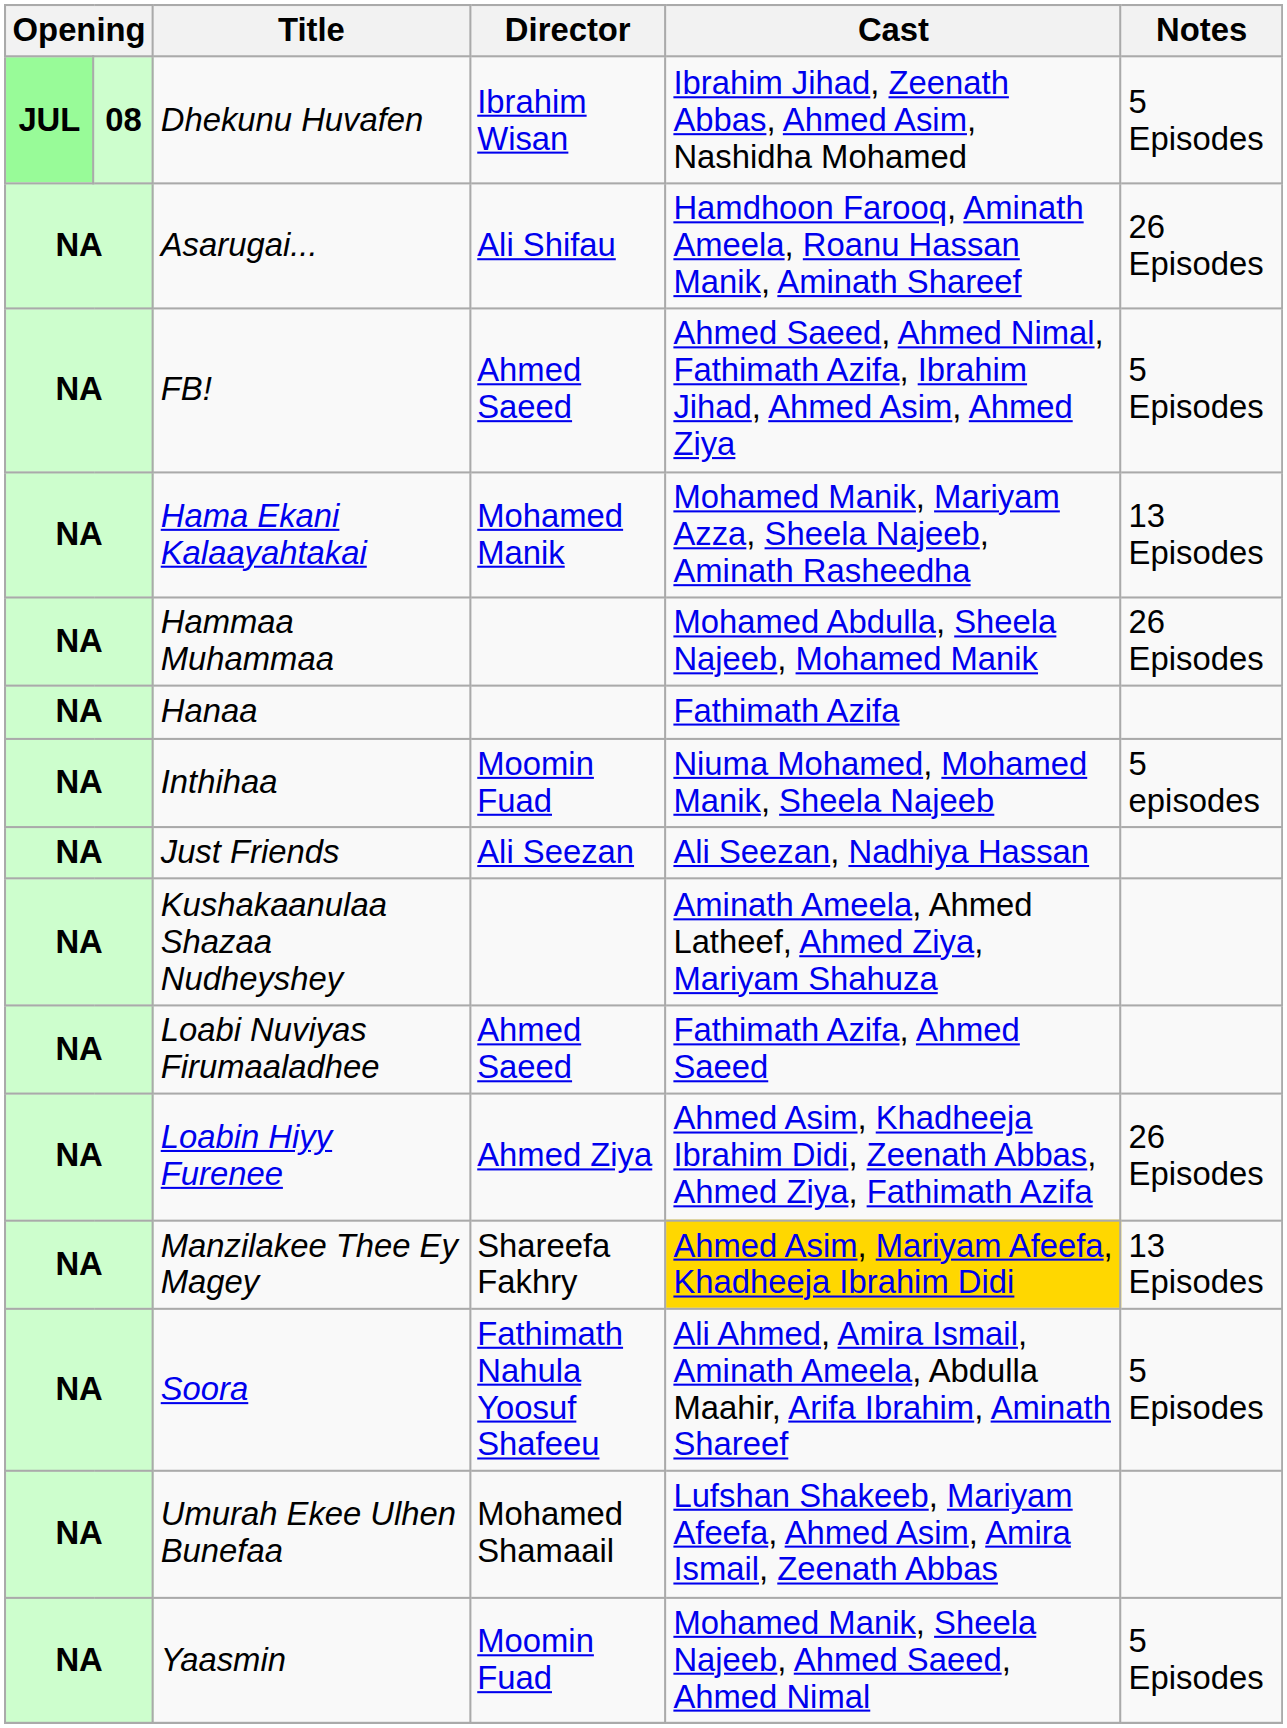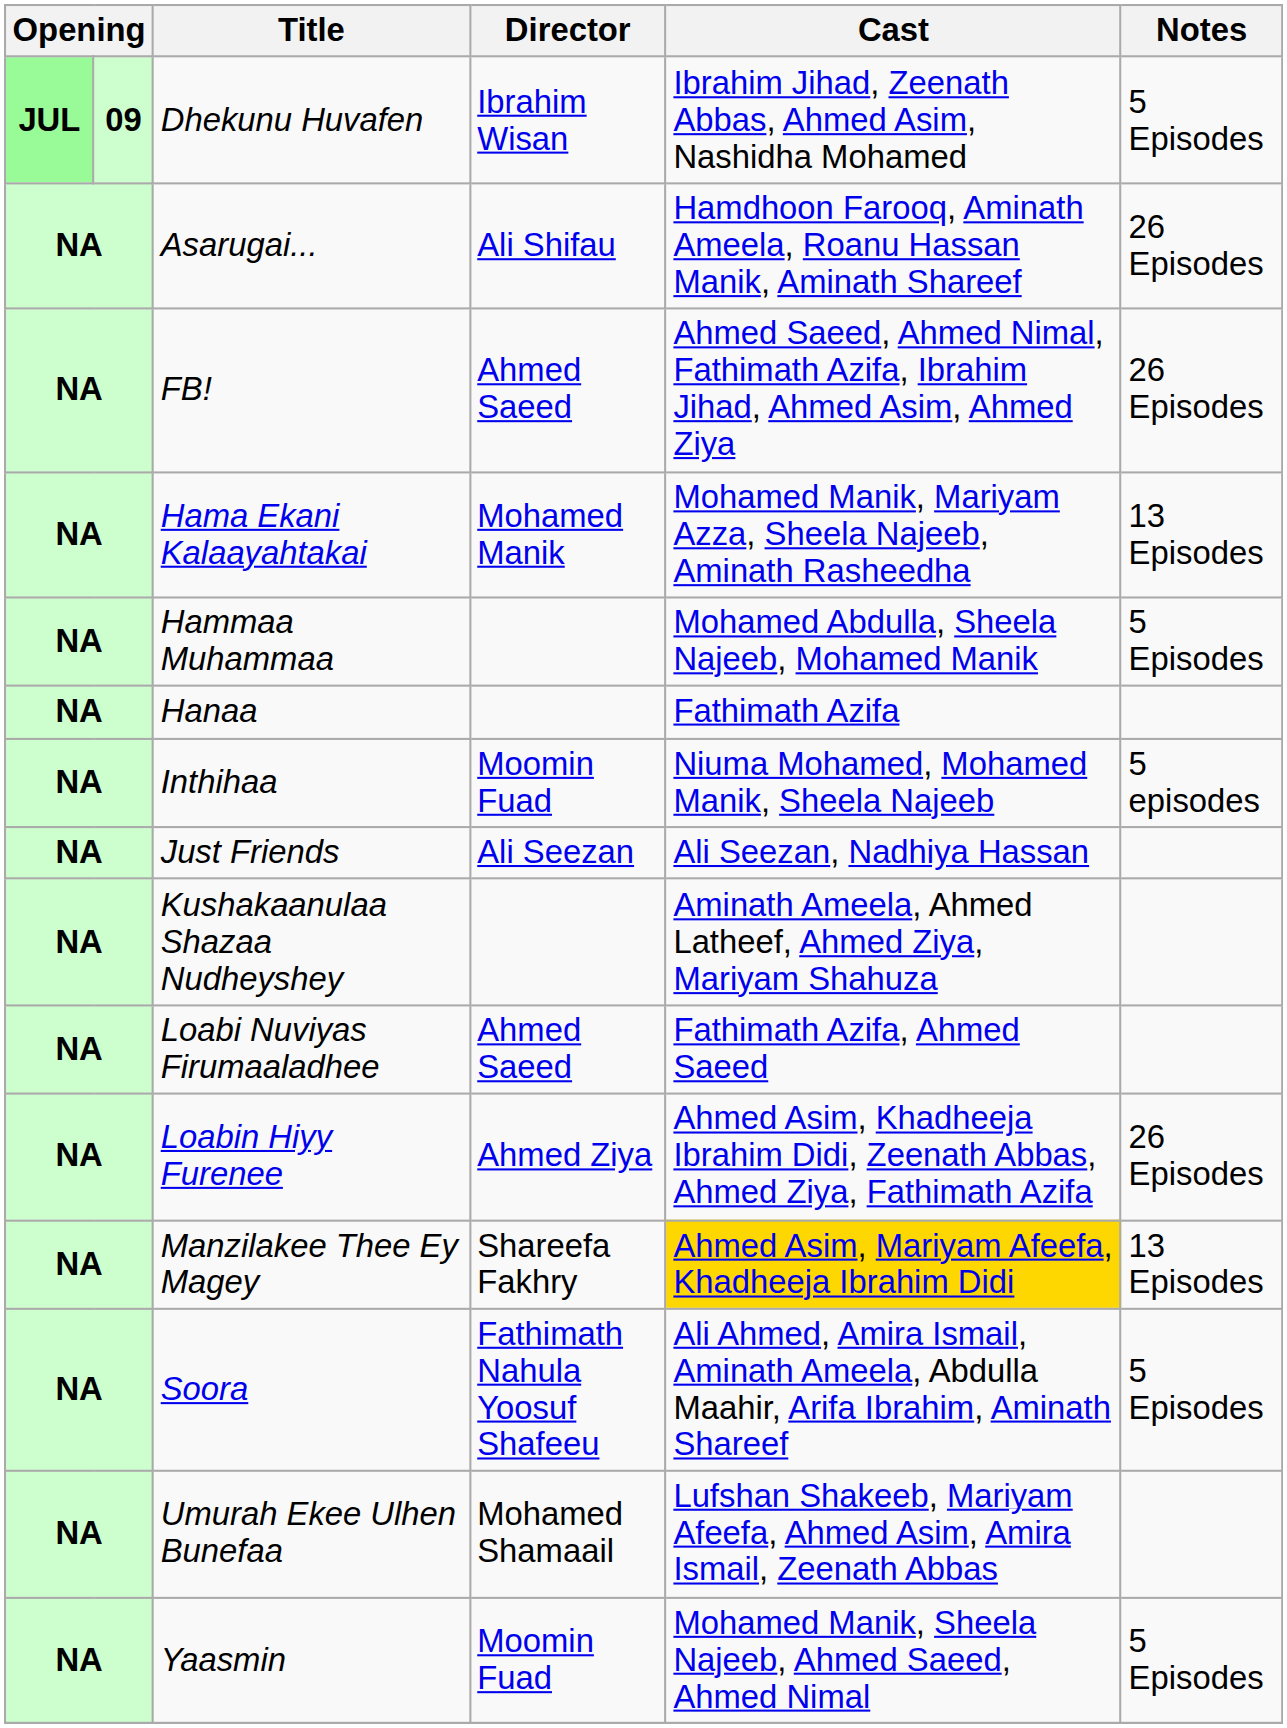(123, 119) 08 -> (123, 119) 09
(1196, 389) 5 Episodes -> (1196, 389) 26 Episodes
(1196, 641) 26 Episodes -> (1196, 641) 5 Episodes
